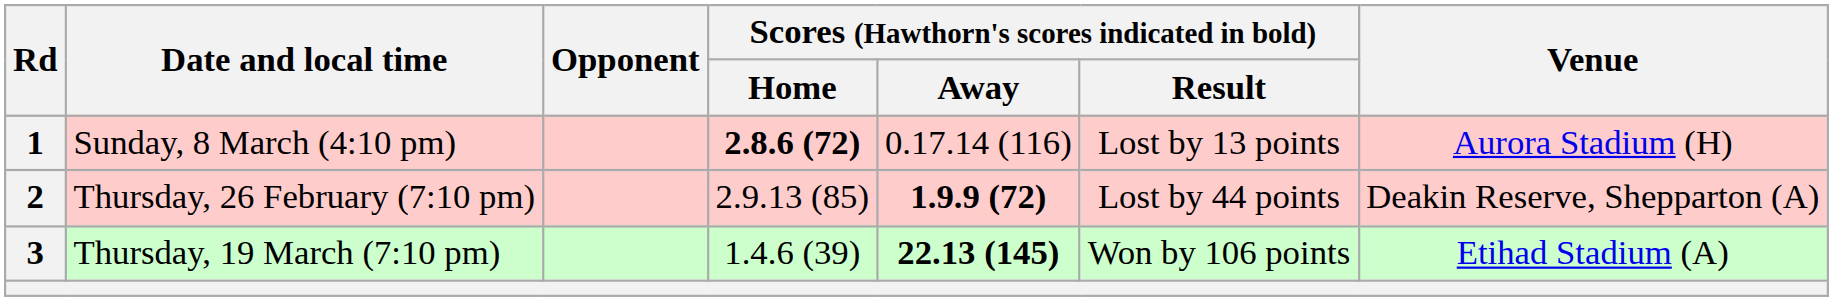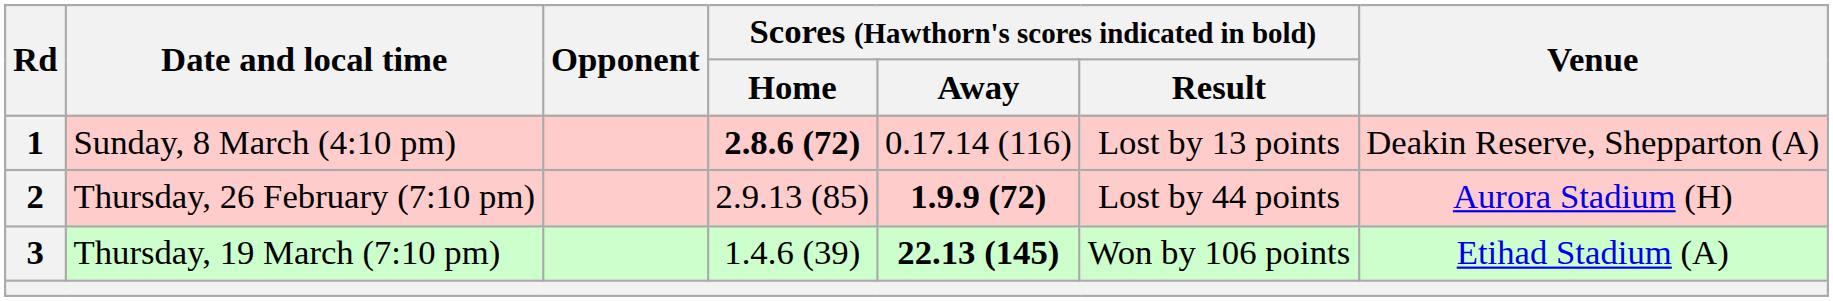(1593, 142) Aurora Stadium (H) -> (1593, 142) Deakin Reserve, Shepparton (A)
(1593, 197) Deakin Reserve, Shepparton (A) -> (1593, 197) Aurora Stadium (H)
